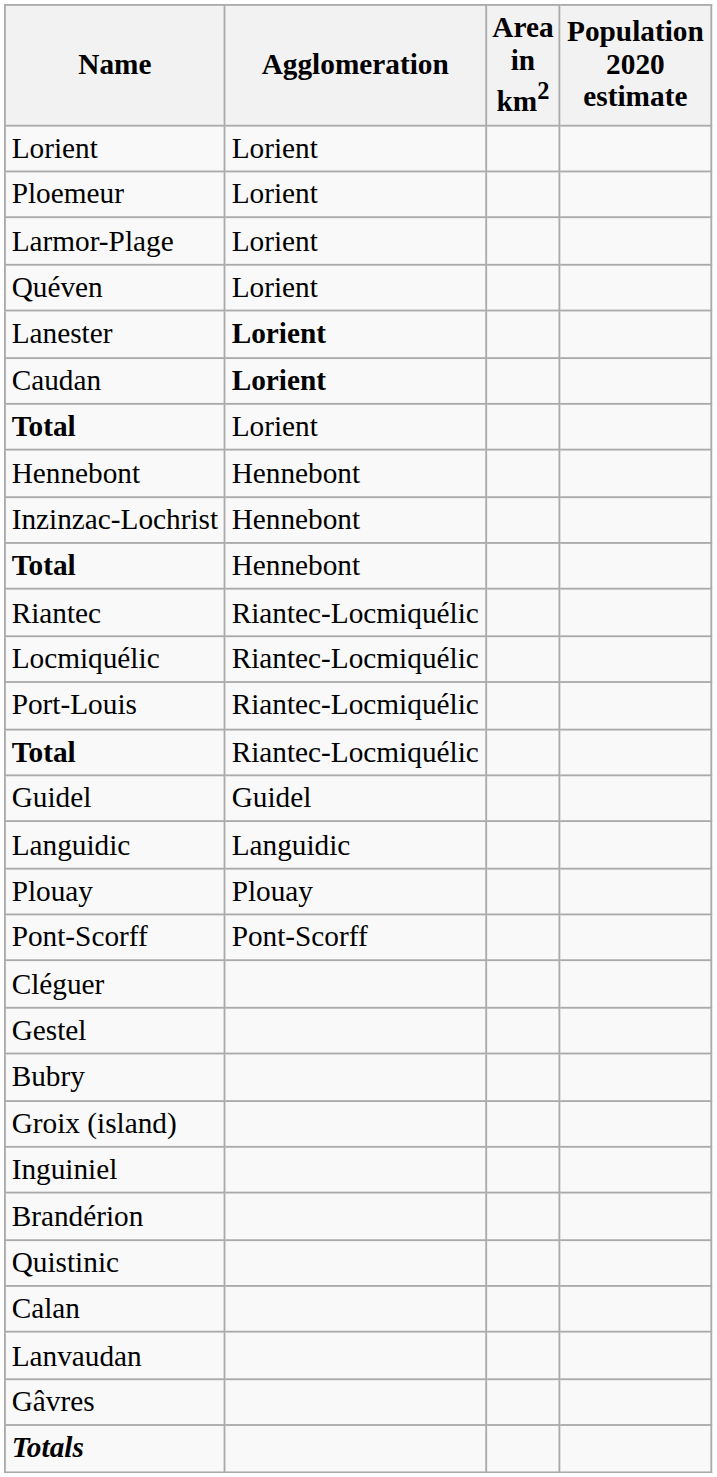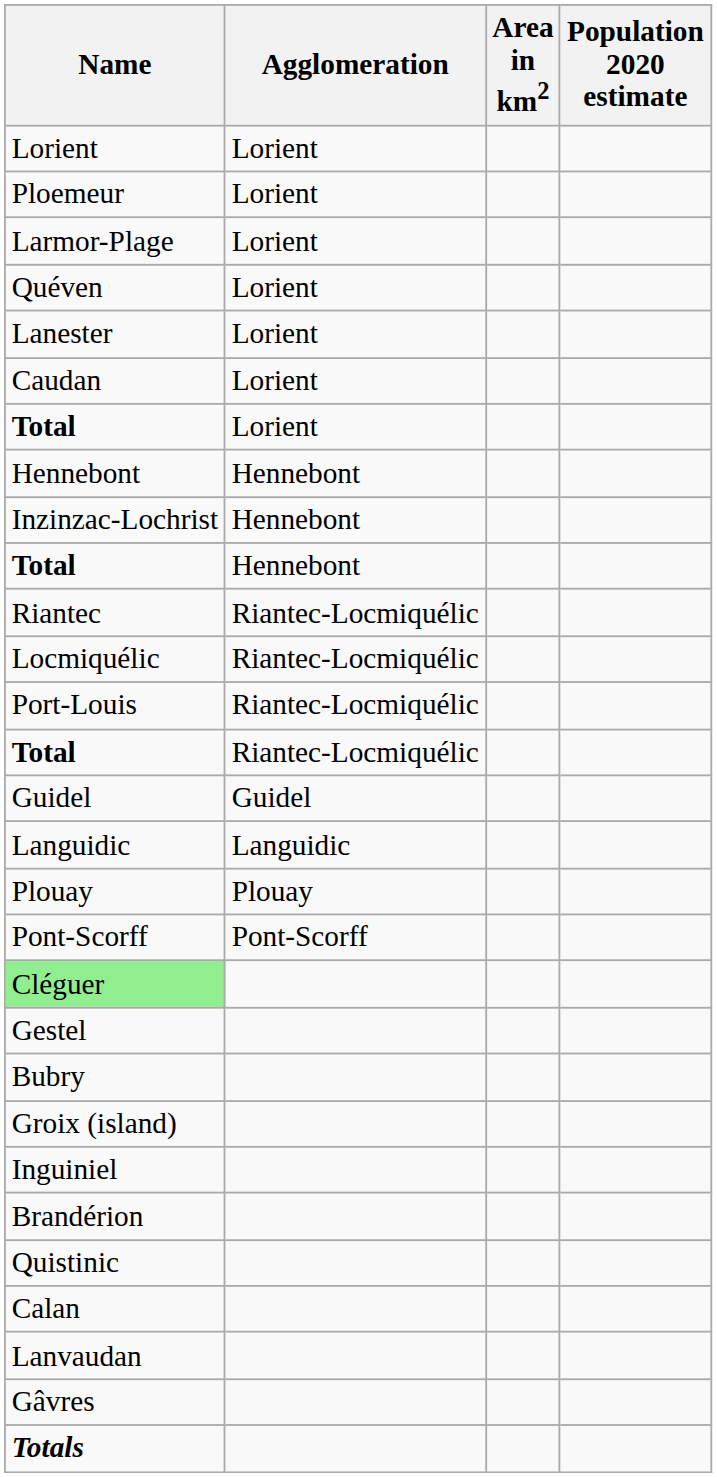(279, 333) bold -> (275, 333) normal
(279, 380) bold -> (275, 380) normal
(58, 983) no background -> (58, 983) lightgreen background
